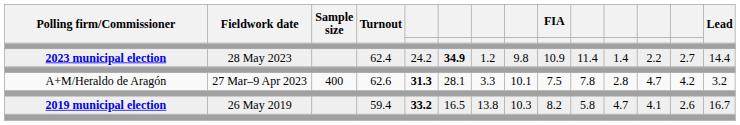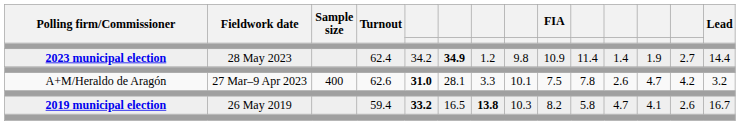(421, 58) 24.2 -> (421, 58) 34.2
(654, 58) 2.2 -> (654, 58) 1.9
(421, 81) 31.3 -> (421, 81) 31.0
(621, 81) 2.8 -> (621, 81) 2.6
(488, 105) normal -> (488, 105) bold
